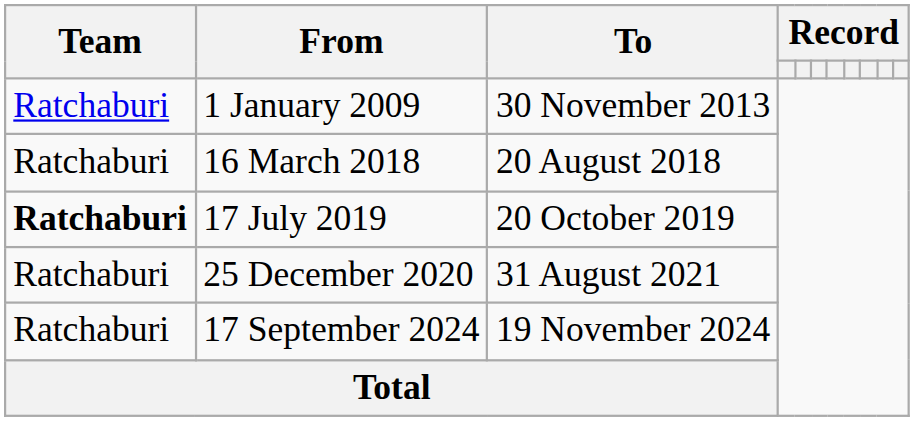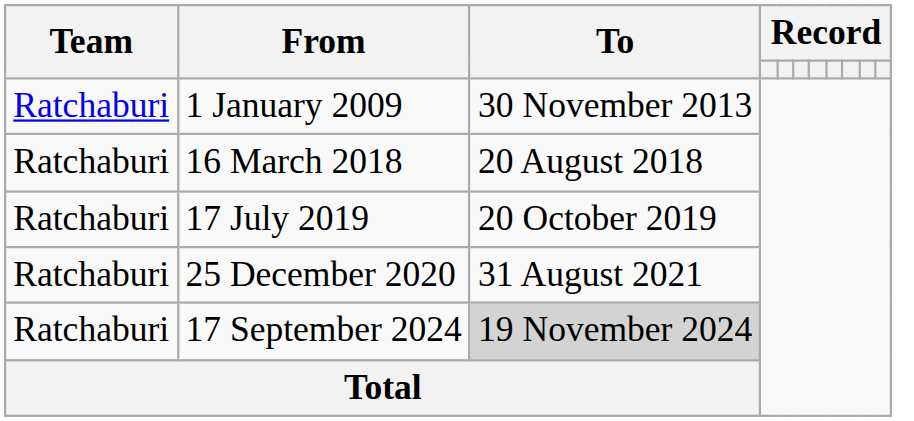(100, 218) bold -> (91, 218) normal
(633, 330) no background -> (615, 330) lightgrey background
